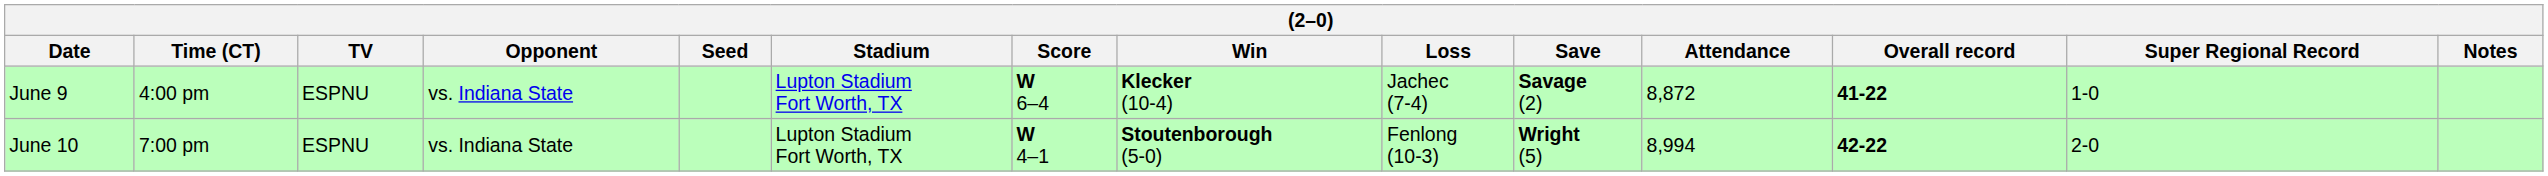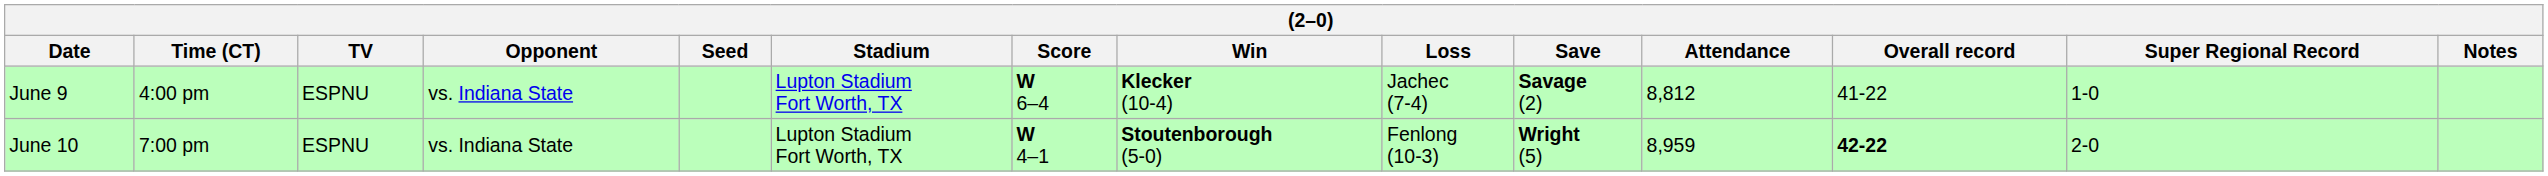(1671, 93) 8,872 -> (1671, 93) 8,812
(1862, 93) bold -> (1862, 93) normal
(1671, 145) 8,994 -> (1671, 145) 8,959
